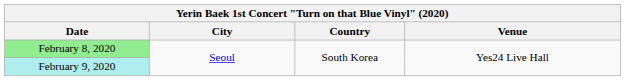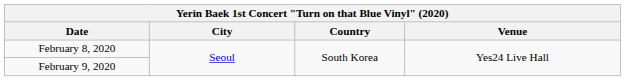(77, 48) lightgreen background -> (77, 48) no background
(77, 66) paleturquoise background -> (77, 66) no background
